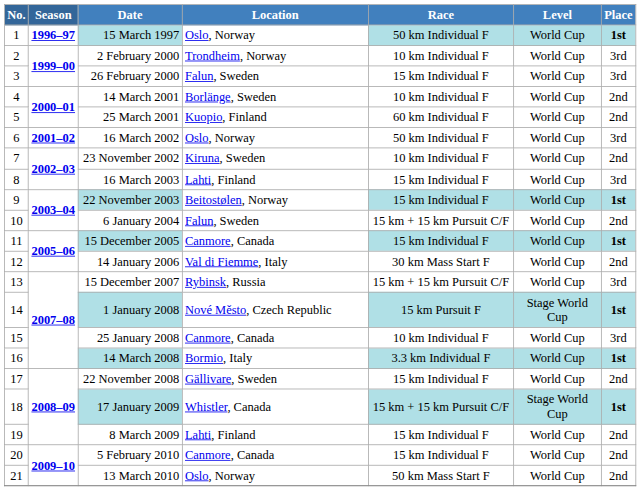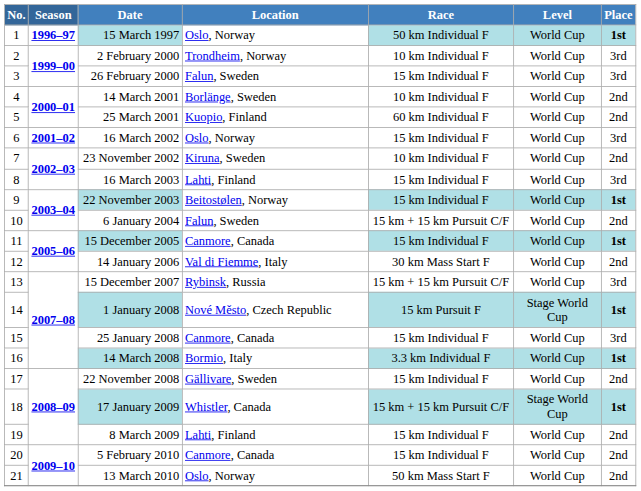(441, 138) 50 km Individual F -> (441, 138) 15 km Individual F
(441, 337) 10 km Individual F -> (441, 337) 15 km Individual F
